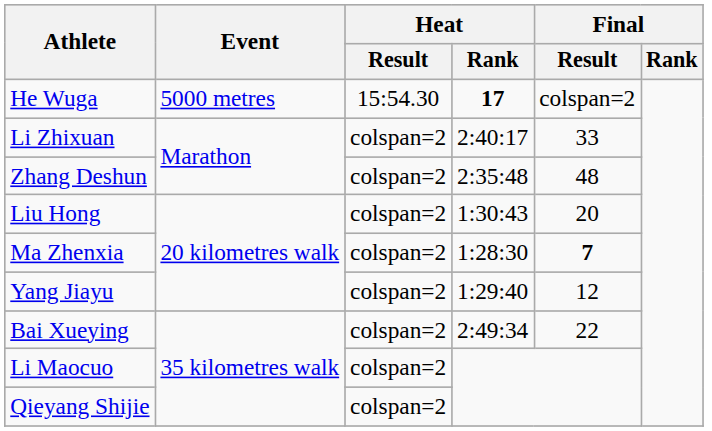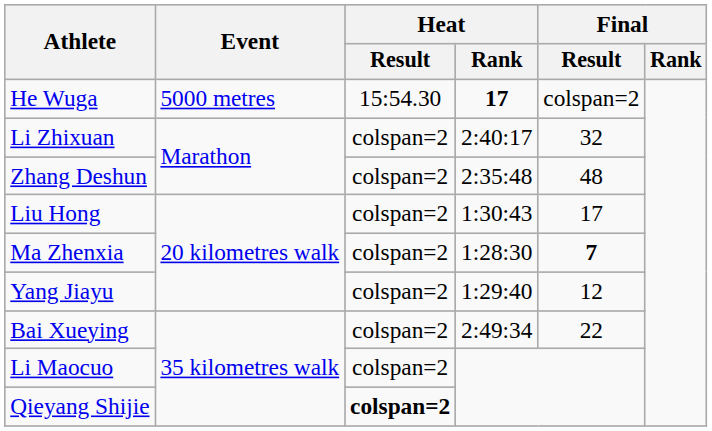(587, 137) 33 -> (591, 137) 32
(587, 214) 20 -> (591, 214) 17
(398, 406) normal -> (400, 406) bold
